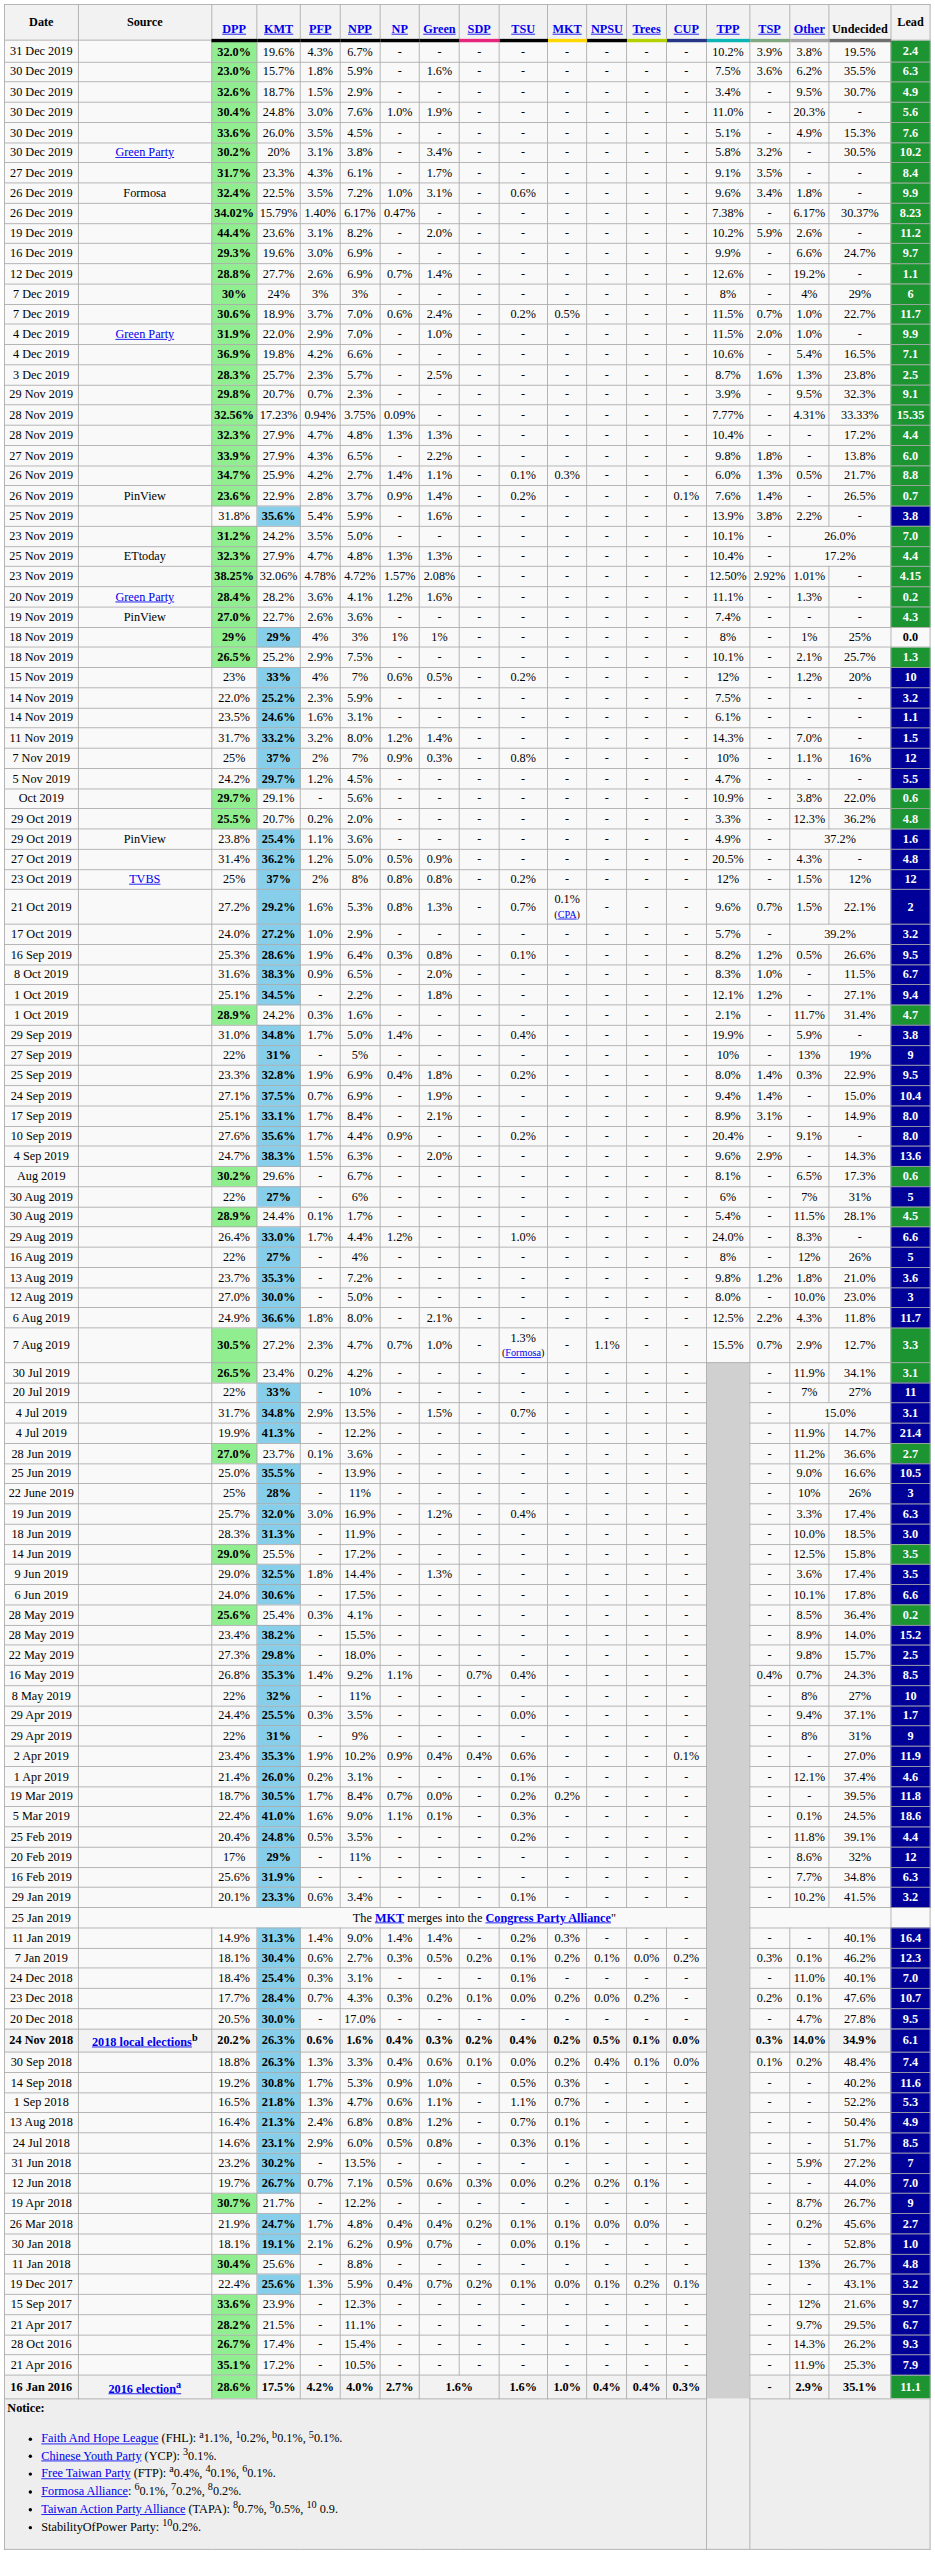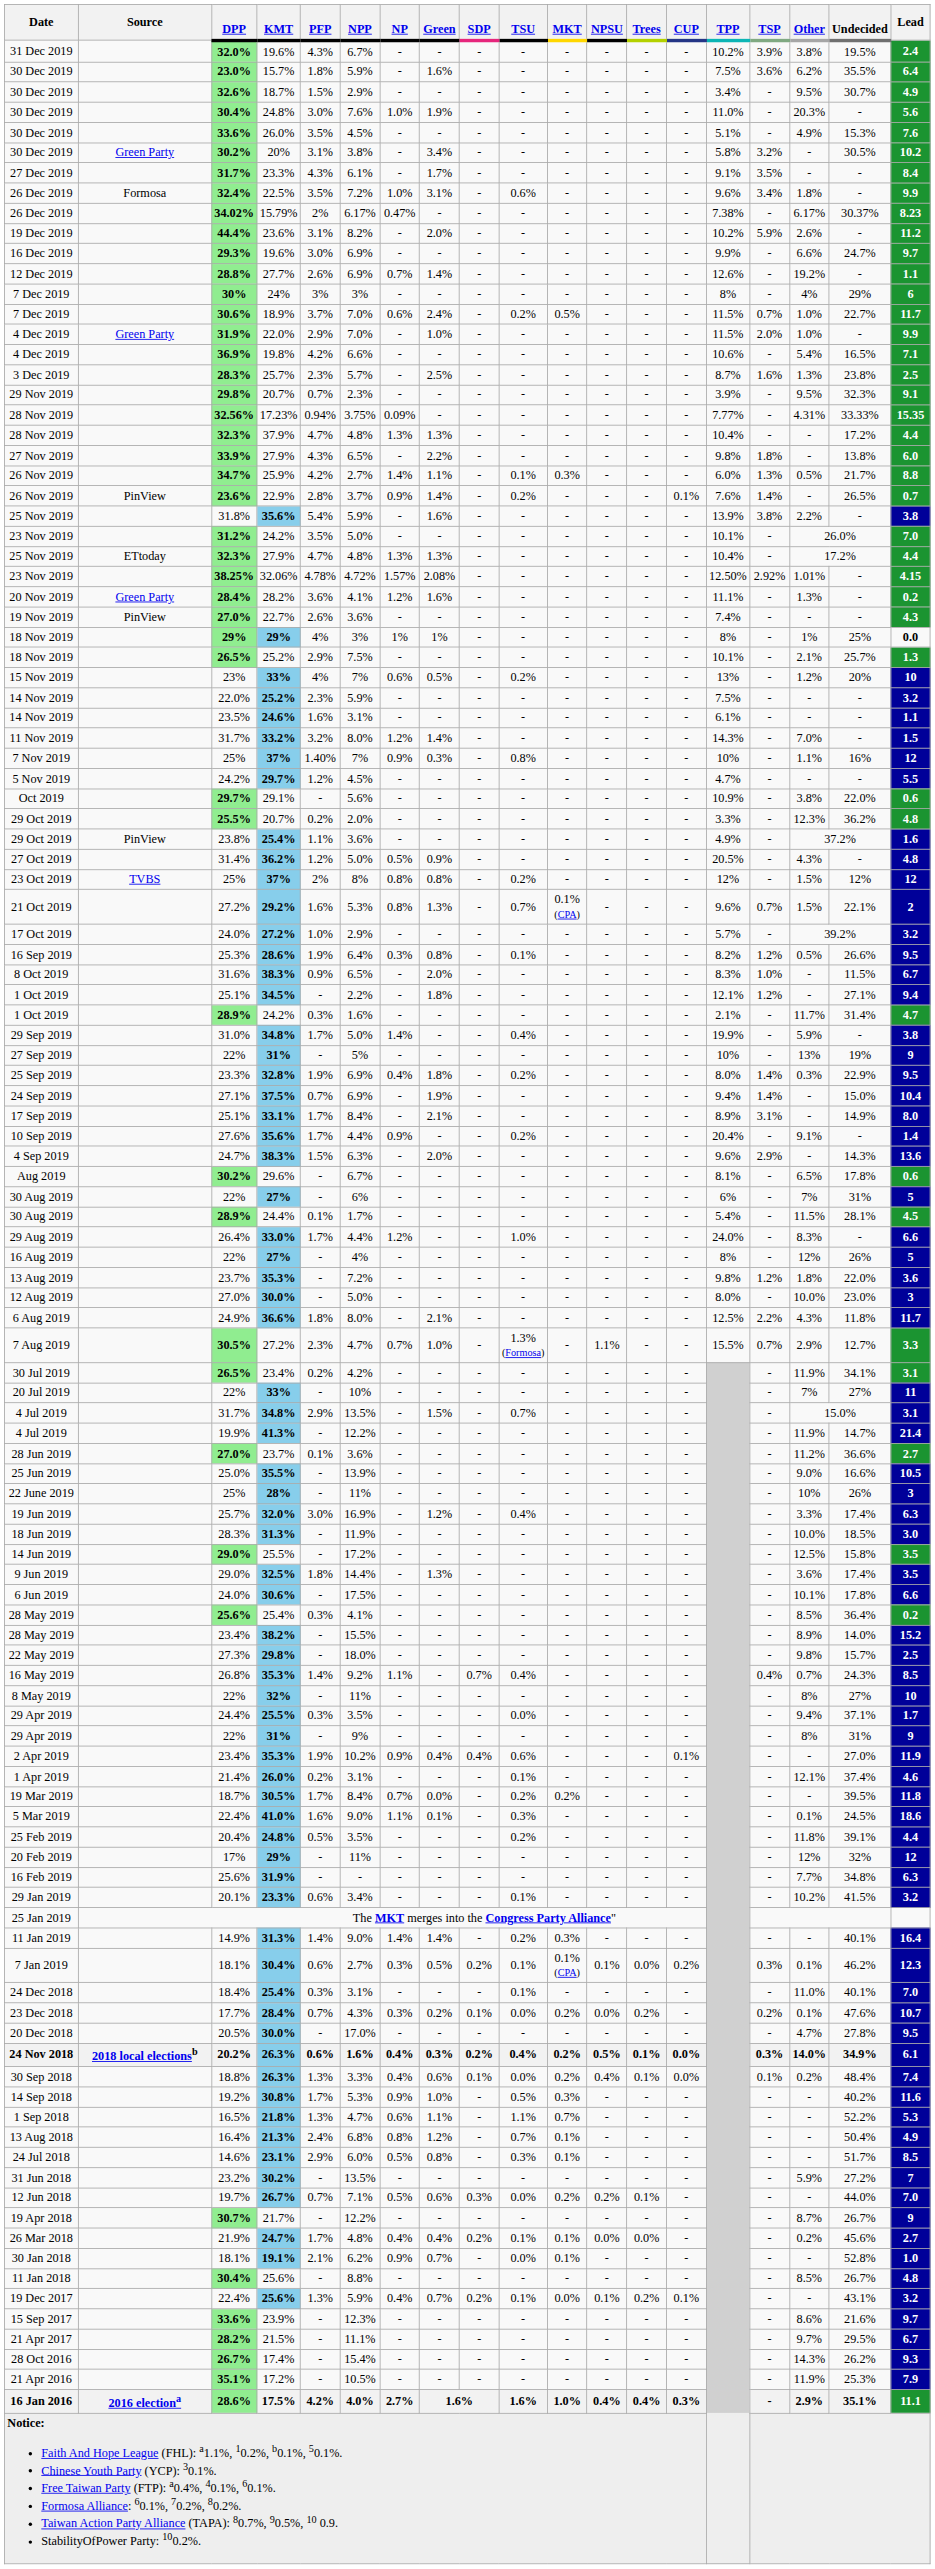(911, 72) 6.3 -> (911, 72) 6.4
(320, 213) 1.40% -> (320, 213) 2%
(279, 435) 27.9% -> (279, 435) 37.9%
(728, 677) 12% -> (728, 677) 13%
(320, 758) 2% -> (320, 758) 1.40%
(911, 1136) 8.0 -> (911, 1136) 1.4
(860, 1176) 17.3% -> (860, 1176) 17.8%
(860, 1277) 21.0% -> (860, 1277) 22.0%
(809, 1857) 8.6% -> (809, 1857) 12%
(567, 1958) 0.2% -> (567, 1965) 0.1% (CPA)
(809, 2264) 13% -> (809, 2278) 8.5%
(809, 2304) 12% -> (809, 2319) 8.6%
